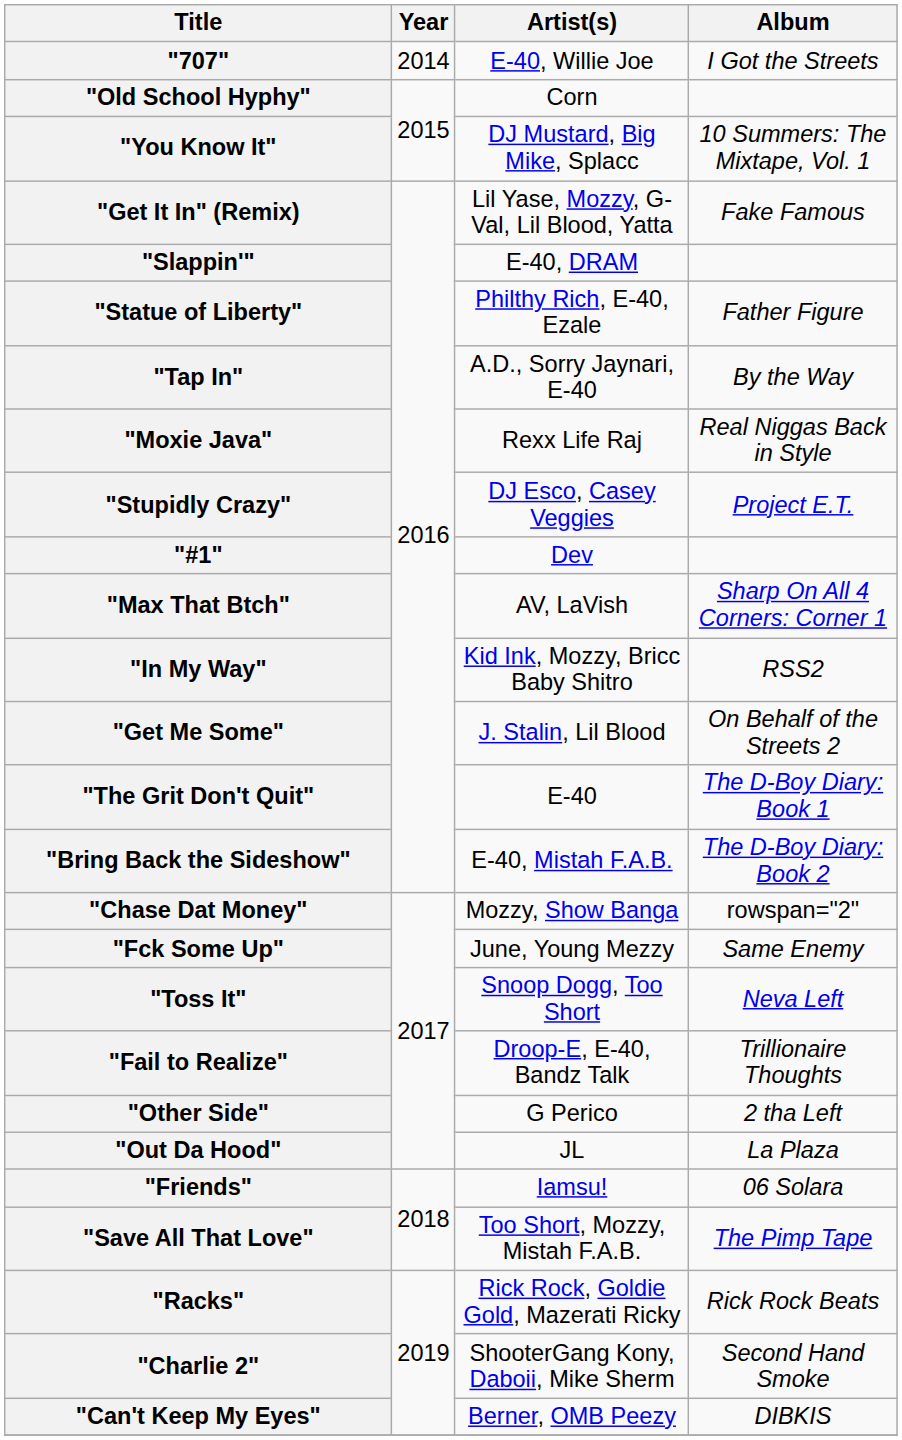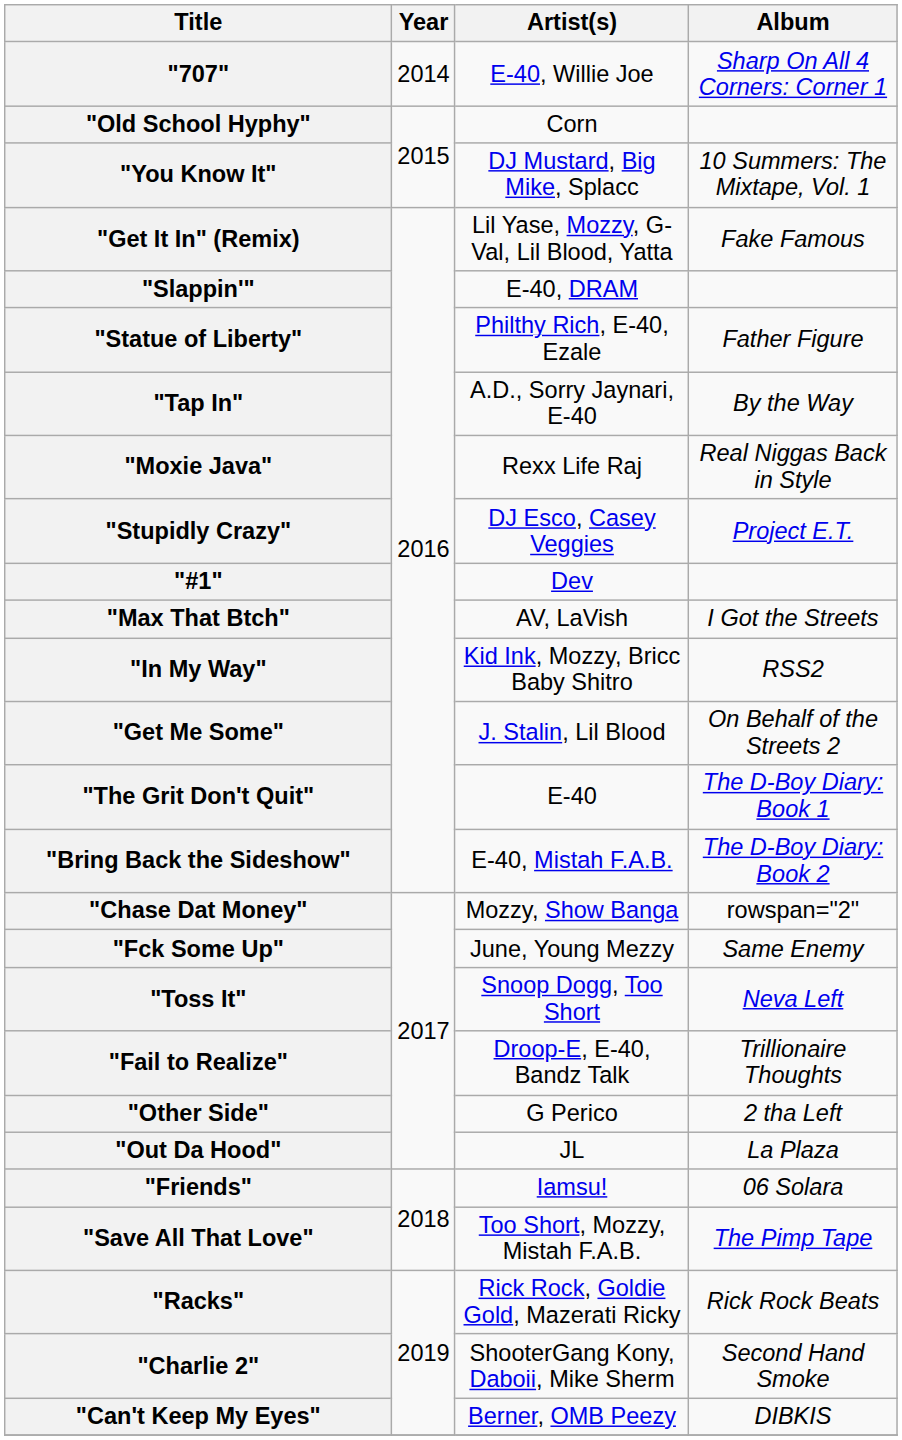(793, 60) I Got the Streets -> (793, 73) Sharp On All 4 Corners: Corner 1
(793, 605) Sharp On All 4 Corners: Corner 1 -> (793, 618) I Got the Streets
